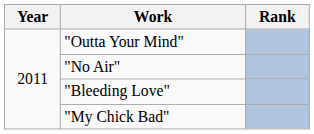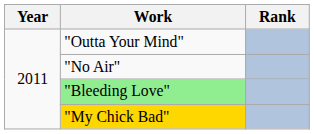(117, 91) no background -> (117, 91) lightgreen background
(117, 116) no background -> (117, 116) gold background
